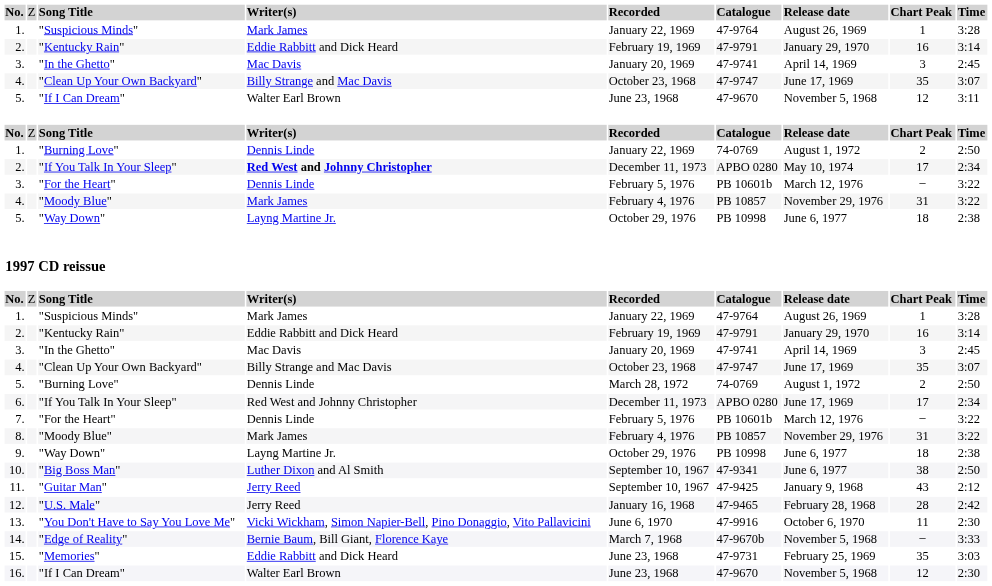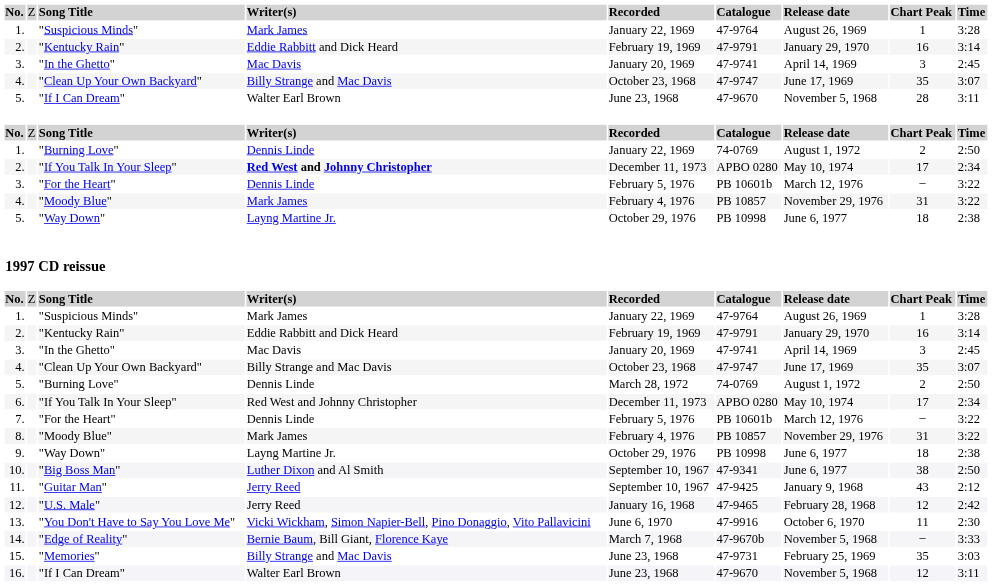(923, 98) 12 -> (923, 98) 28
(818, 402) June 17, 1969 -> (818, 402) May 10, 1974
(923, 505) 28 -> (923, 505) 12
(322, 556) Eddie Rabbitt and Dick Heard -> (319, 556) Billy Strange and Mac Davis
(969, 573) 2:30 -> (969, 573) 3:11
